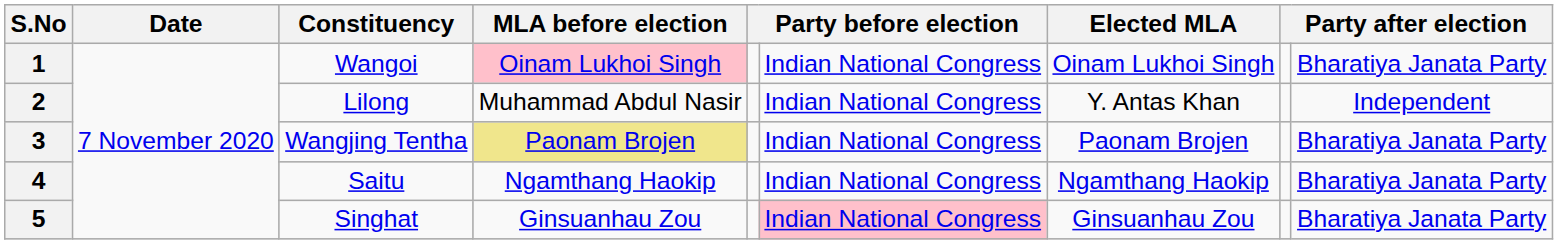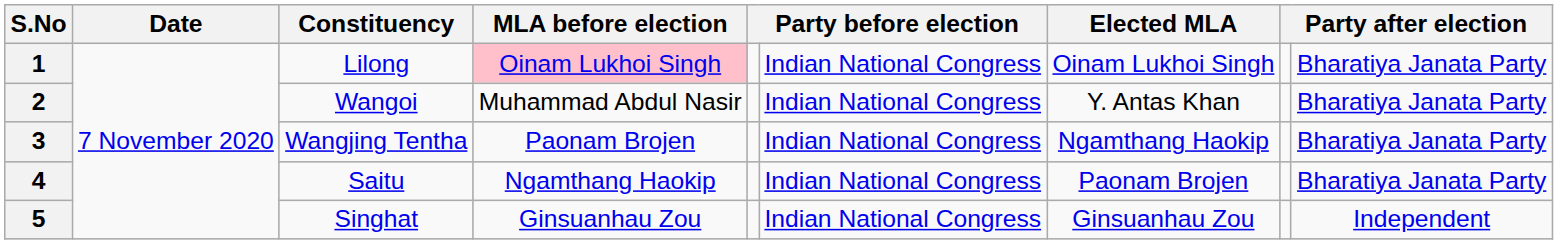(376, 63) Wangoi -> (376, 63) Lilong
(376, 102) Lilong -> (376, 102) Wangoi
(1422, 102) Independent -> (1422, 102) Bharatiya Janata Party
(610, 141) khaki background -> (610, 141) no background
(1163, 141) Paonam Brojen -> (1163, 141) Ngamthang Haokip
(1163, 180) Ngamthang Haokip -> (1163, 180) Paonam Brojen
(903, 219) pink background -> (903, 219) no background
(1422, 219) Bharatiya Janata Party -> (1422, 219) Independent
